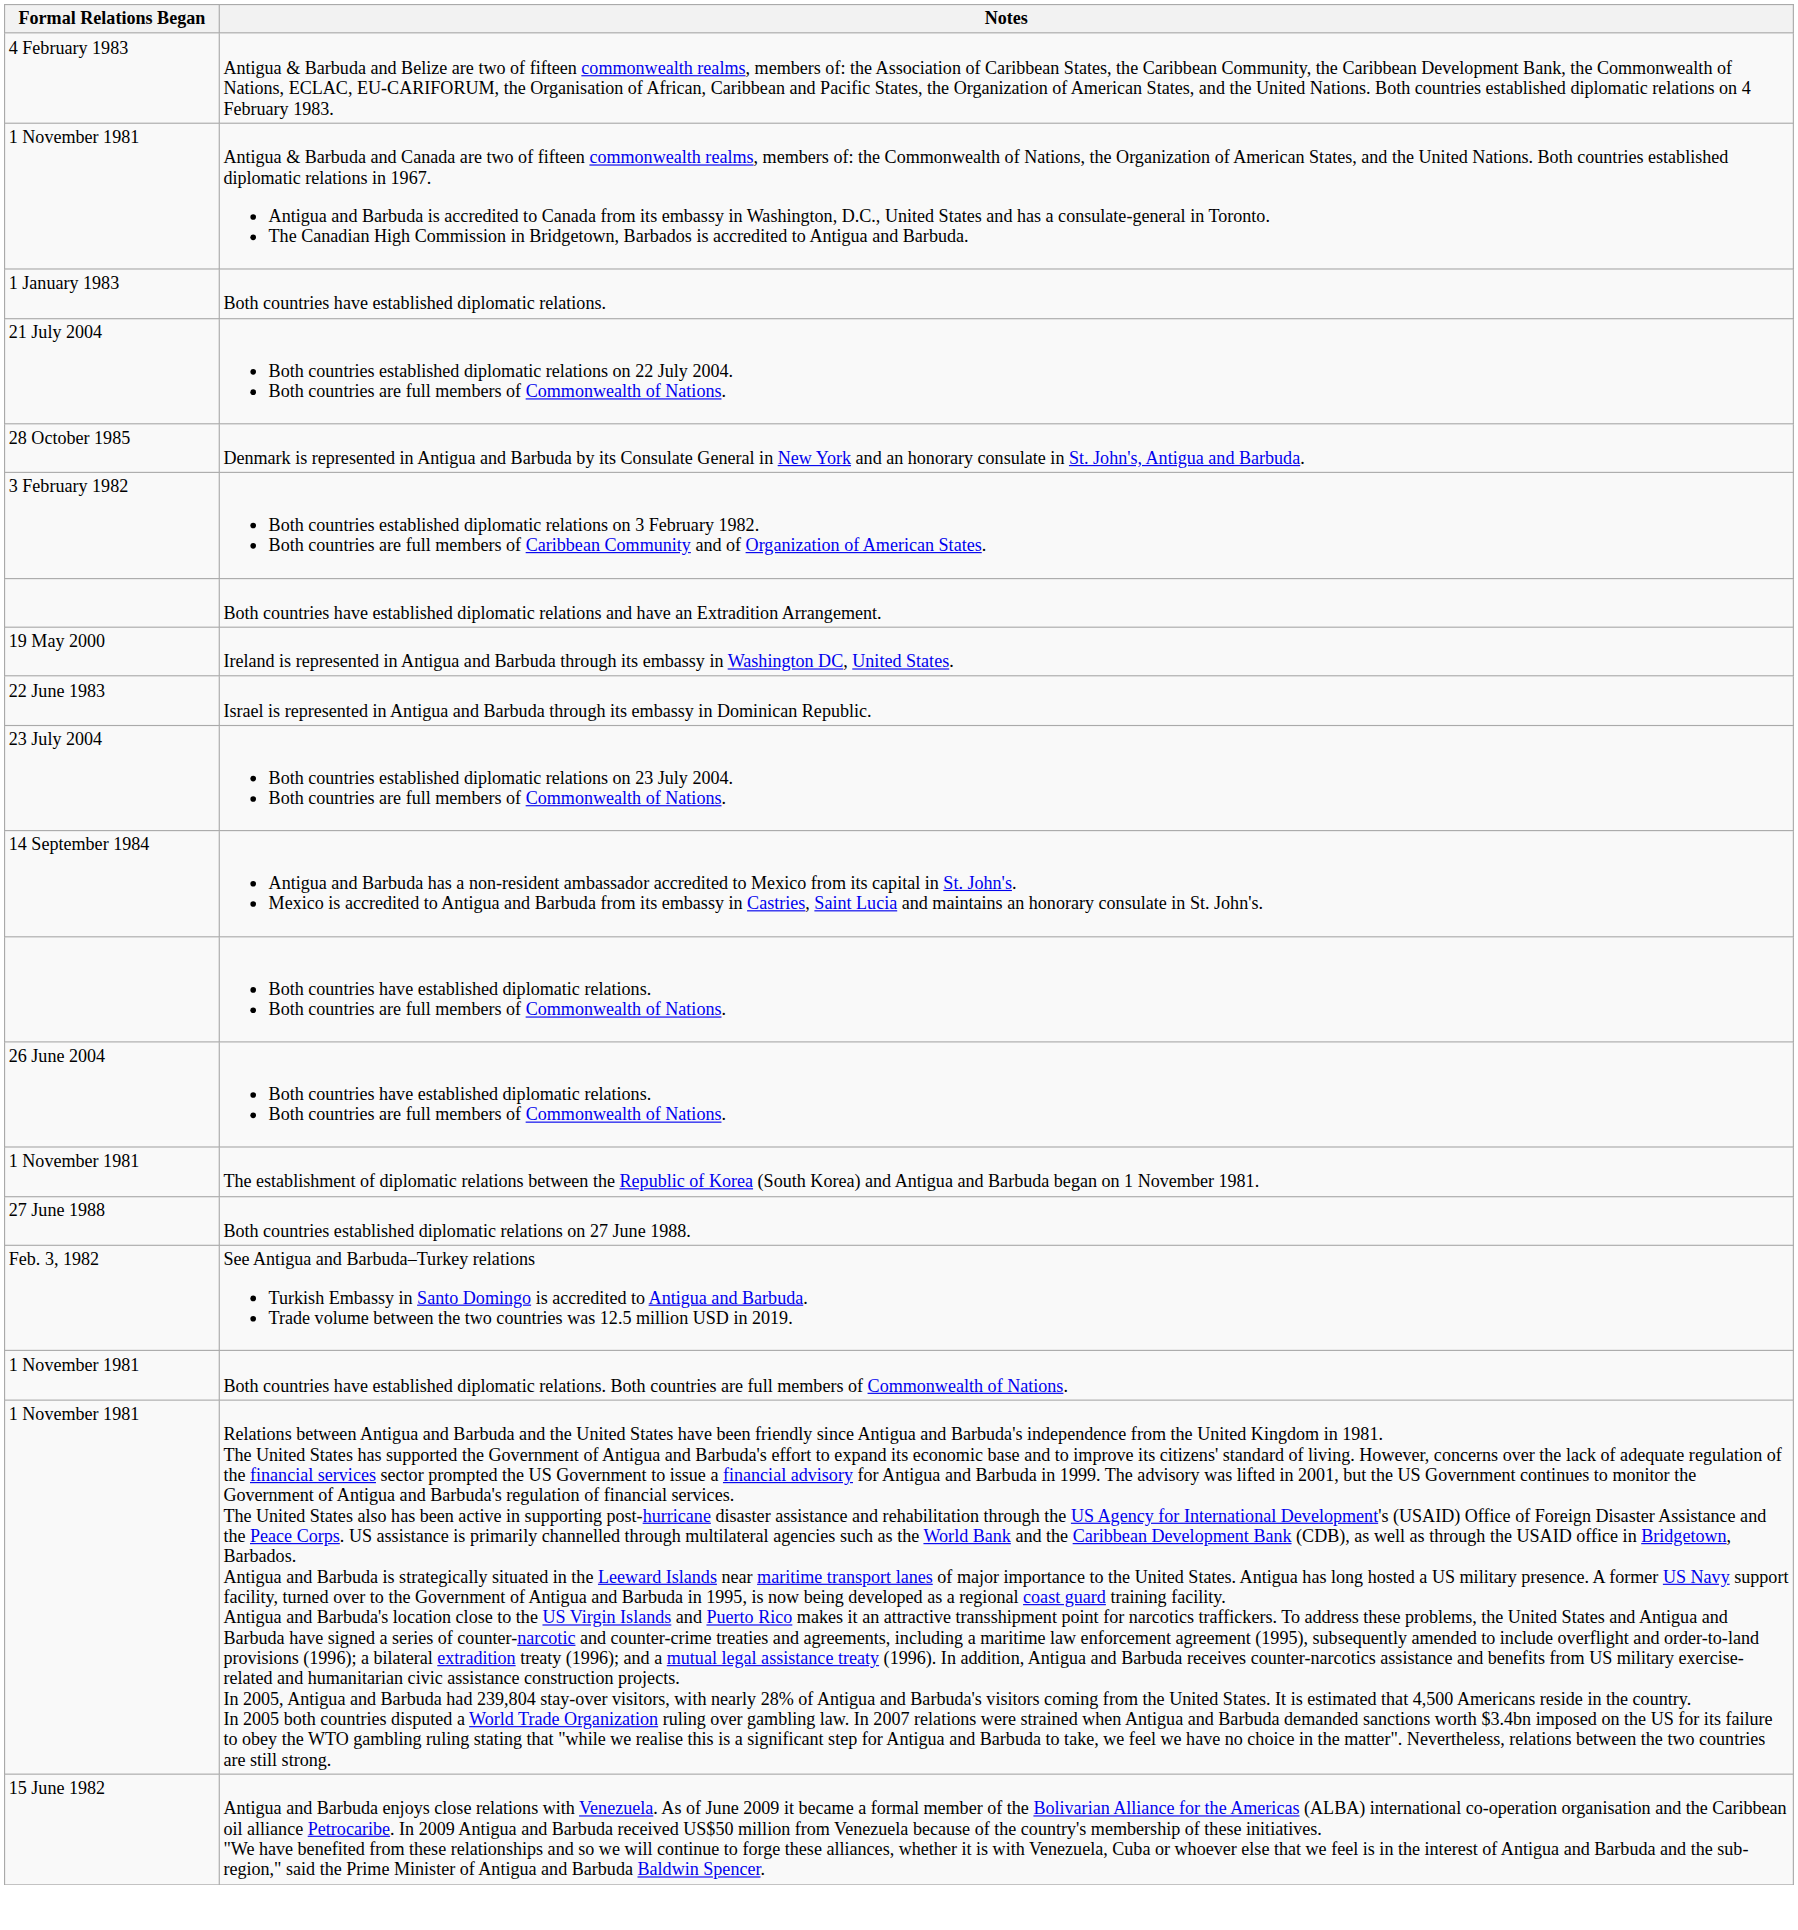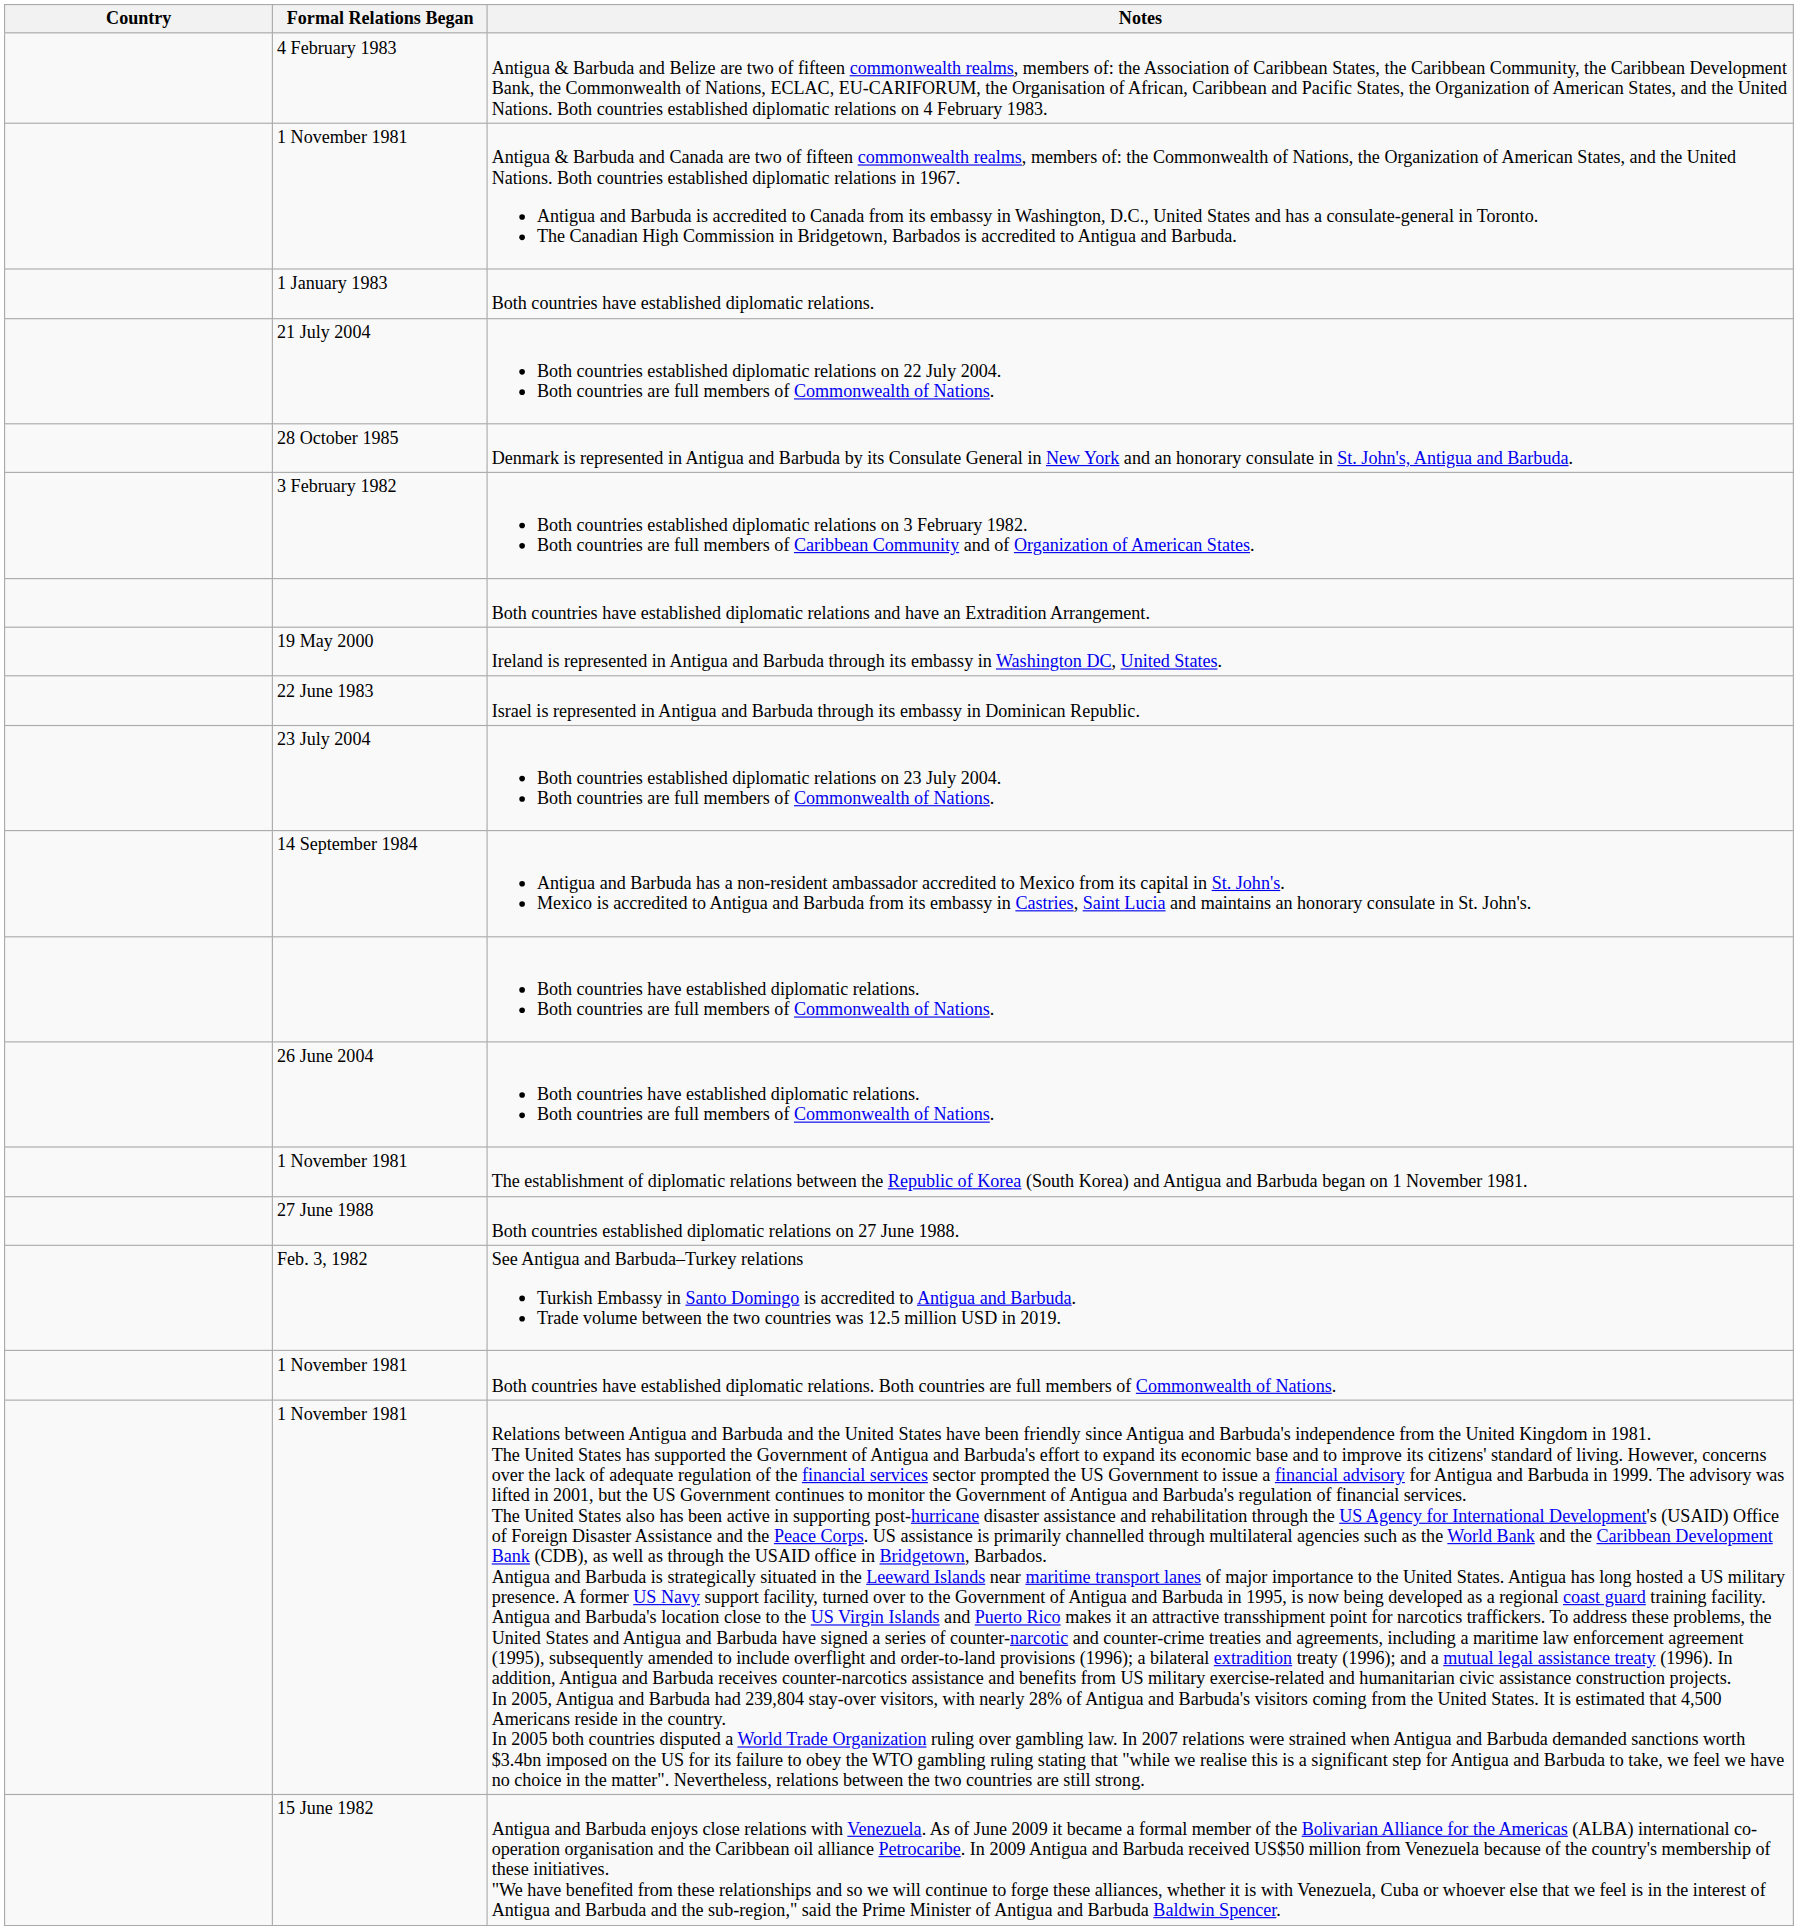+ column: (139, 18)
